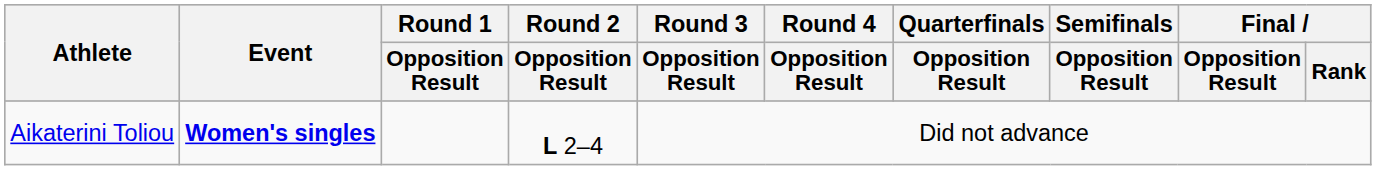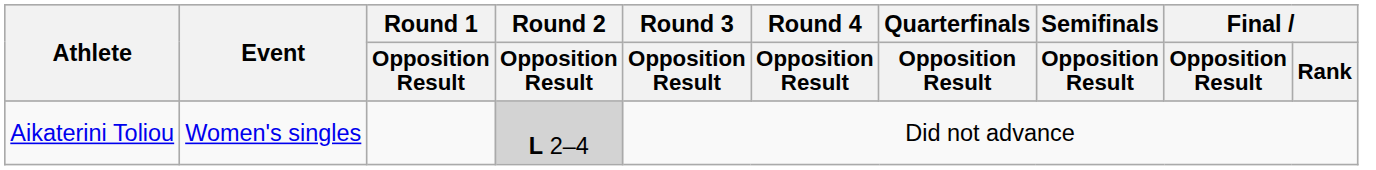(280, 133) bold -> (273, 133) normal
(573, 146) no background -> (559, 146) lightgrey background
